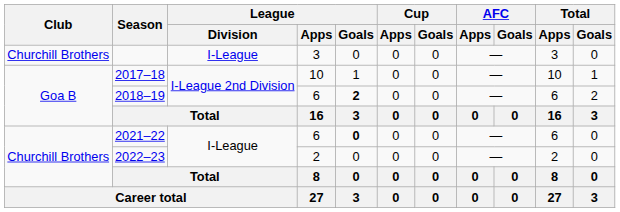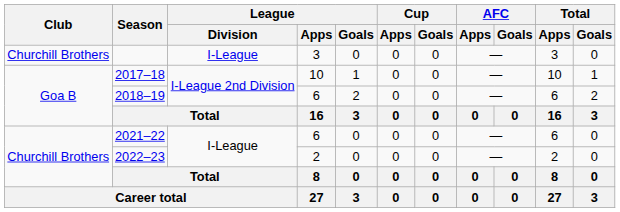(356, 95) bold -> (356, 95) normal
(356, 136) bold -> (356, 136) normal
